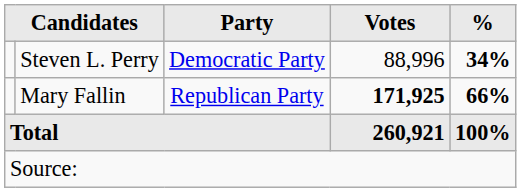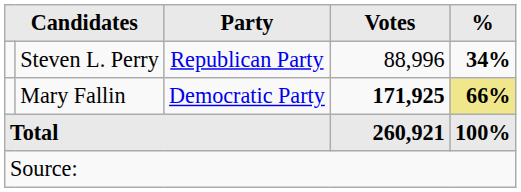(247, 59) Democratic Party -> (247, 59) Republican Party
(247, 96) Republican Party -> (247, 96) Democratic Party
(488, 96) no background -> (488, 96) khaki background
